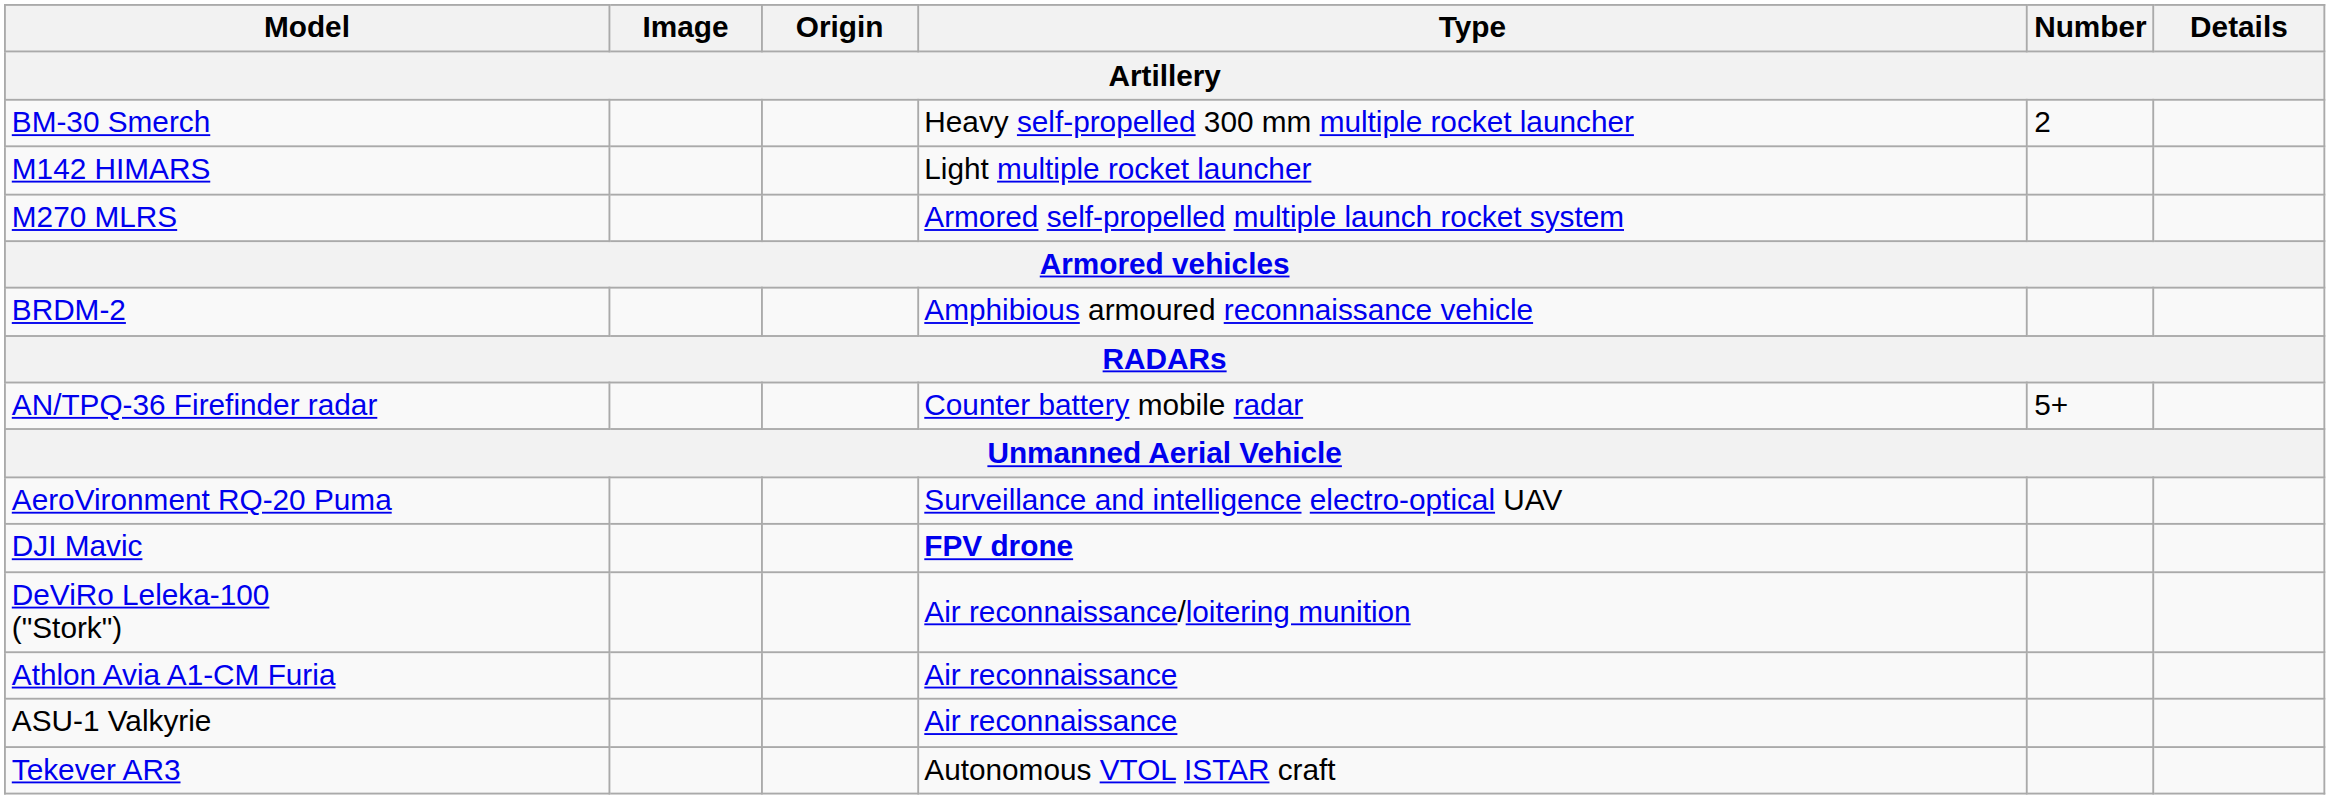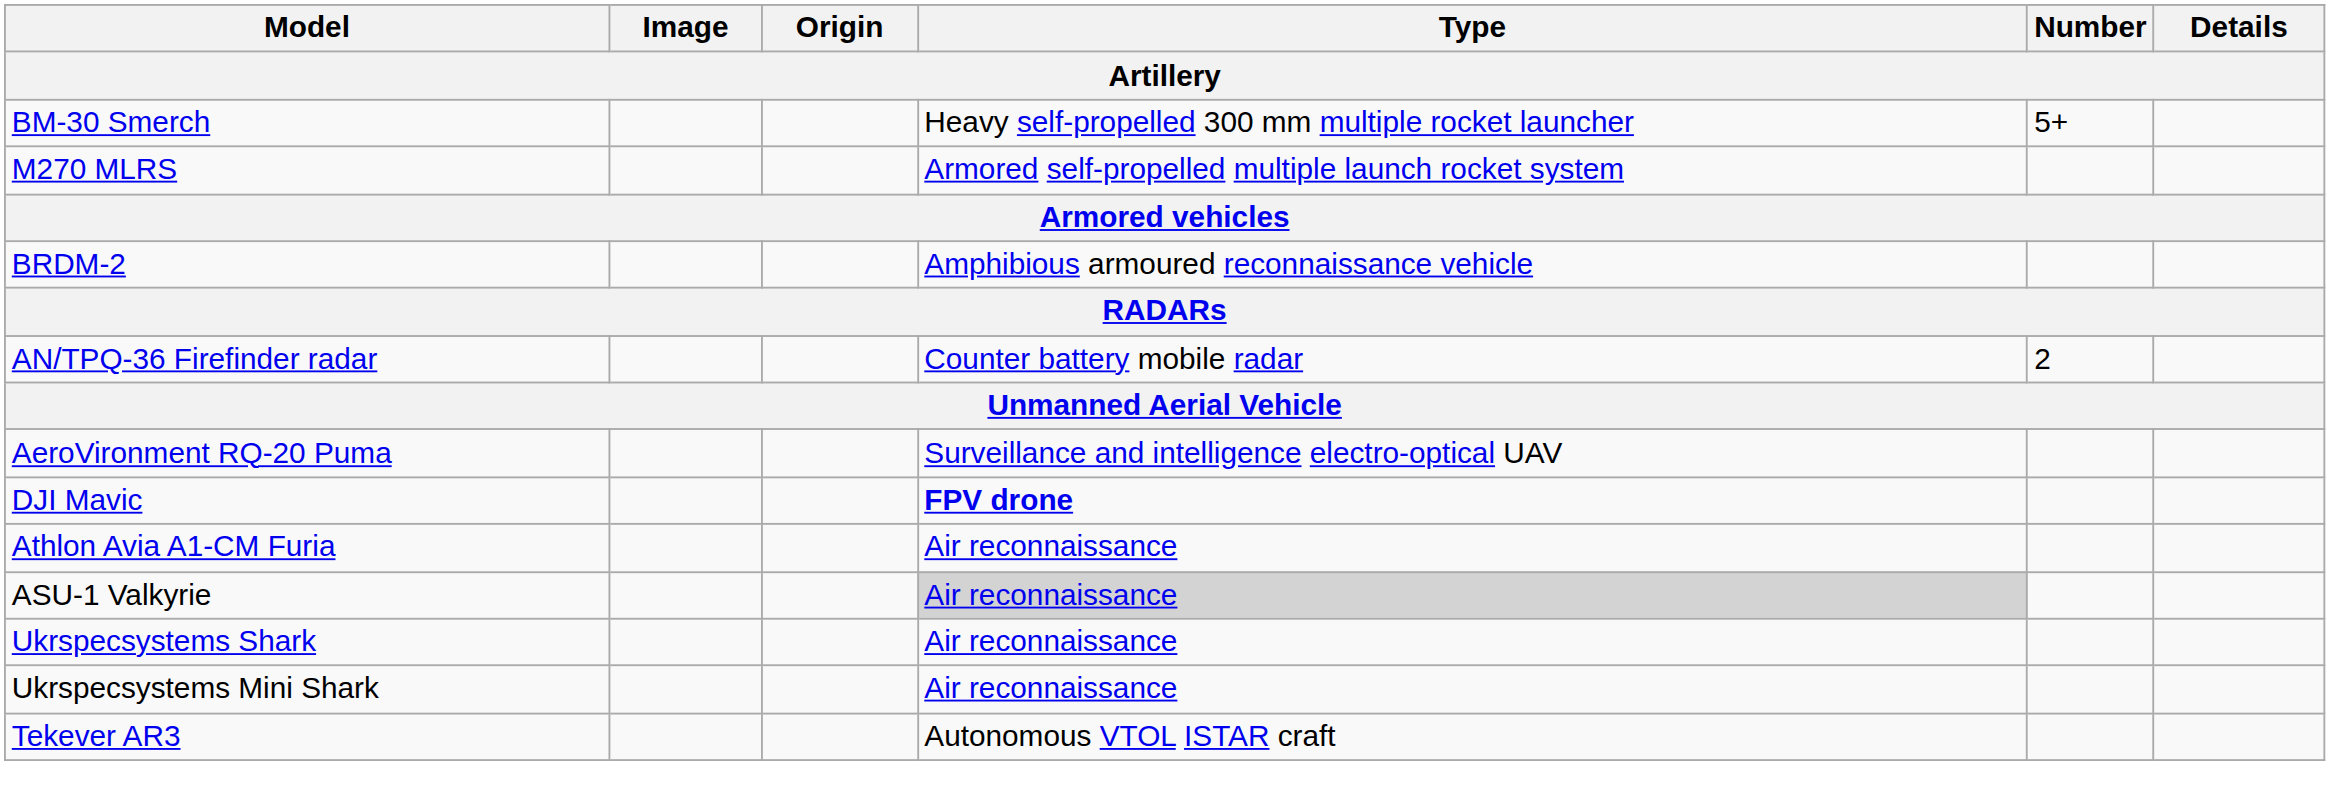(2042, 122) 2 -> (2051, 122) 5+
- row: (111, 169)
(2051, 405) 5+ -> (2042, 358) 2
- row: (141, 611)
(1051, 722) no background -> (1051, 594) lightgrey background
+ row: (164, 641)
+ row: (195, 688)
